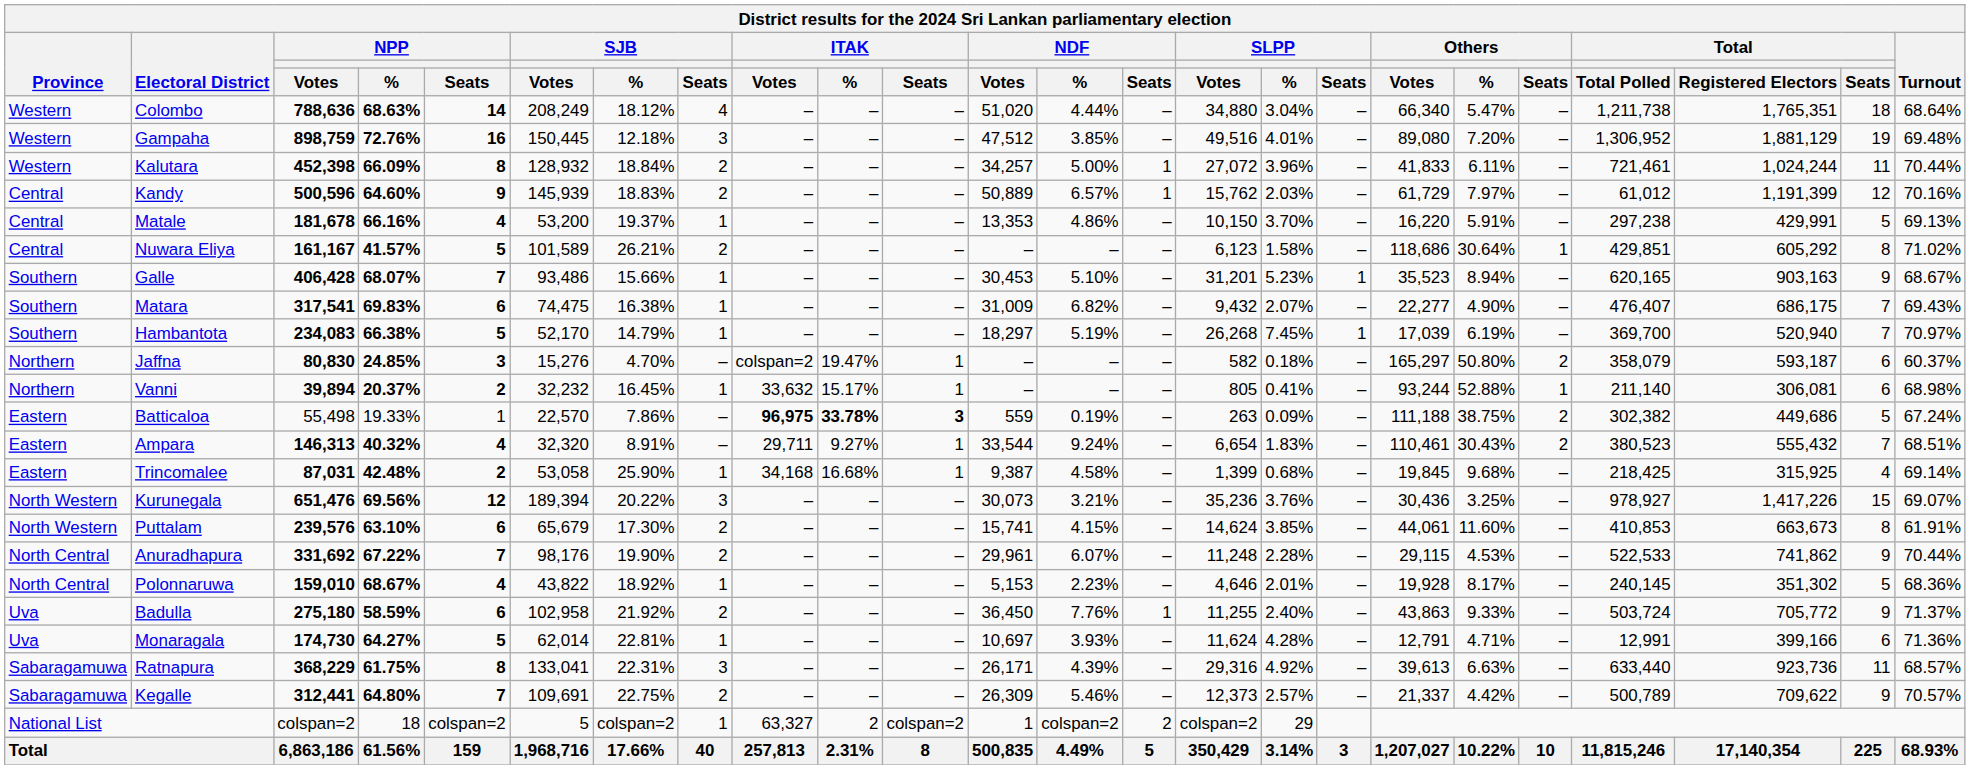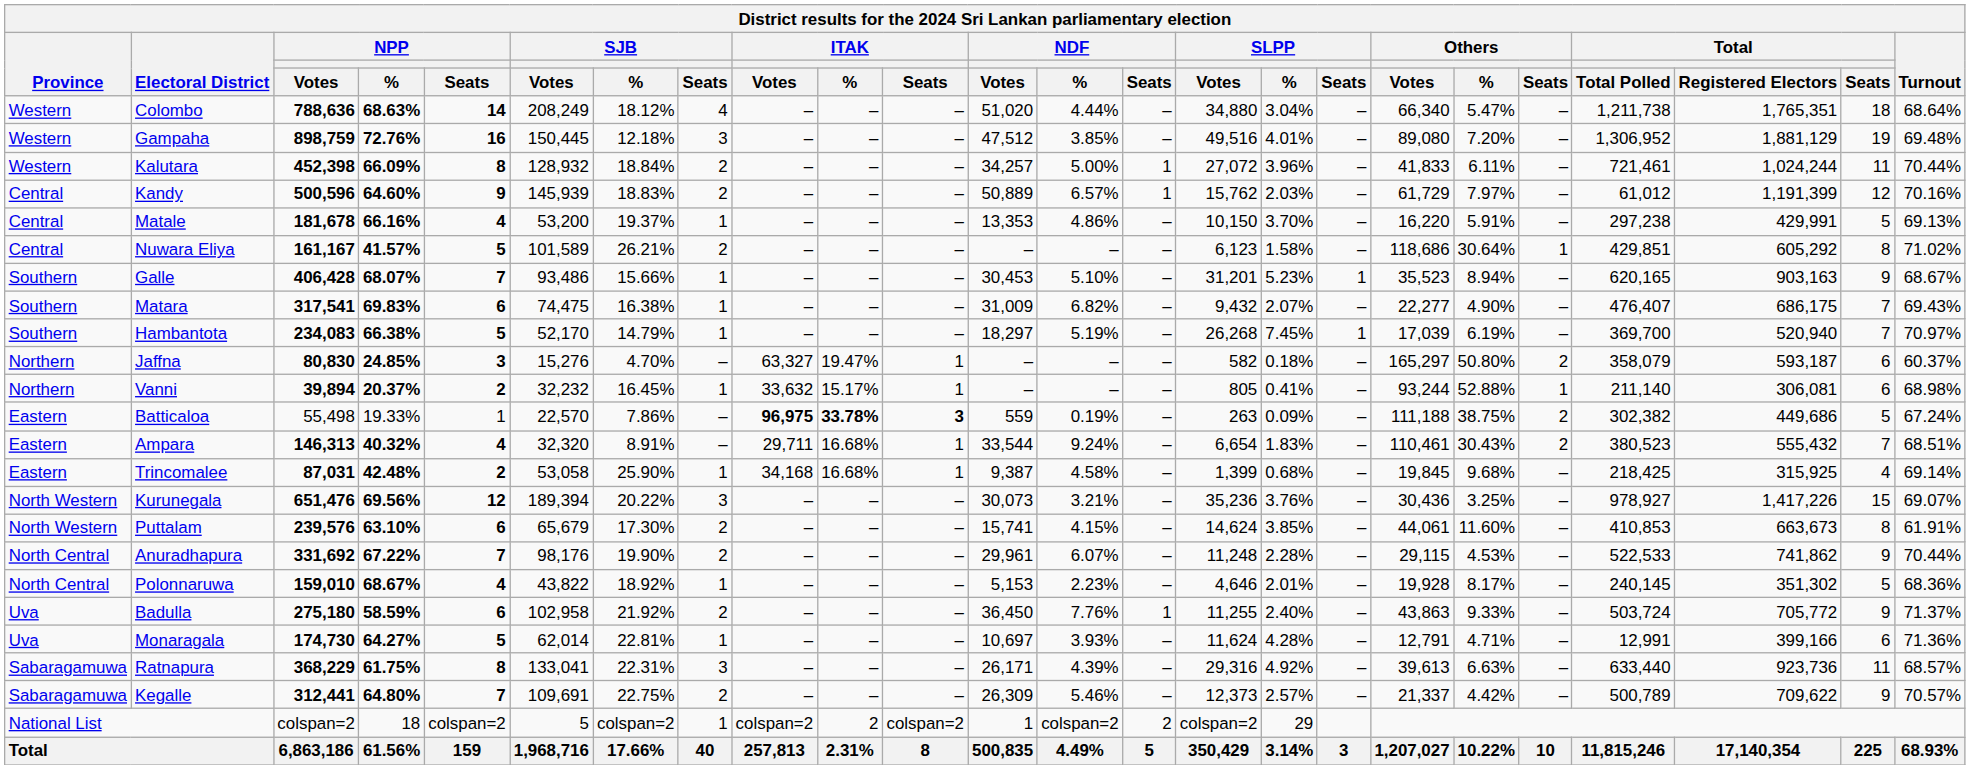(774, 361) colspan=2 -> (787, 361) 63,327
(854, 444) 9.27% -> (850, 444) 16.68%
(787, 723) 63,327 -> (774, 723) colspan=2
